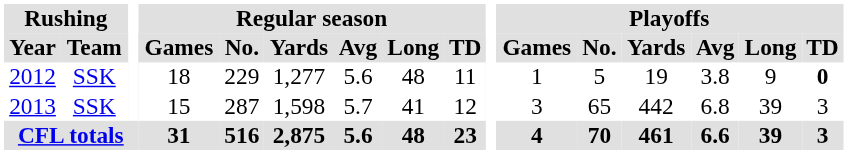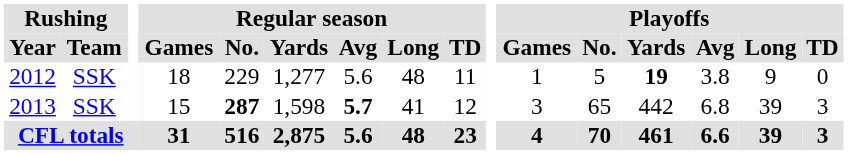(656, 76) normal -> (656, 76) bold
(822, 76) bold -> (822, 76) normal
(242, 105) normal -> (242, 105) bold
(358, 105) normal -> (358, 105) bold
